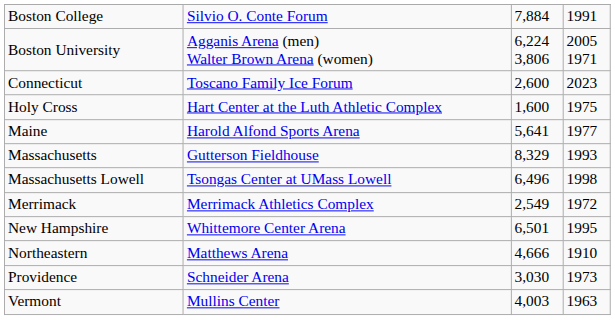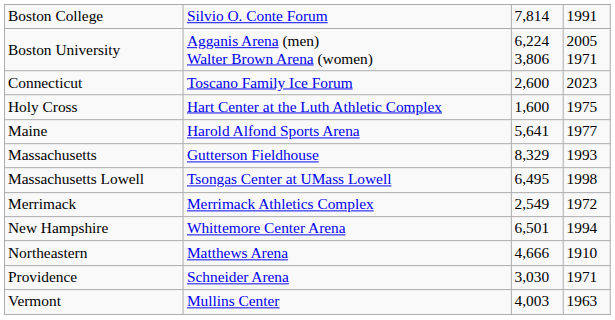(532, 16) 7,884 -> (532, 16) 7,814
(532, 180) 6,496 -> (532, 180) 6,495
(582, 228) 1995 -> (582, 228) 1994
(582, 277) 1973 -> (582, 277) 1971
